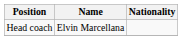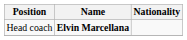(91, 27) normal -> (93, 27) bold
